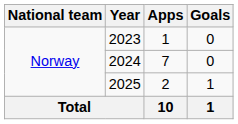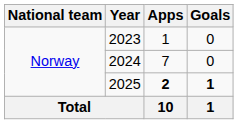(166, 84) normal -> (166, 84) bold
(210, 84) normal -> (210, 84) bold
